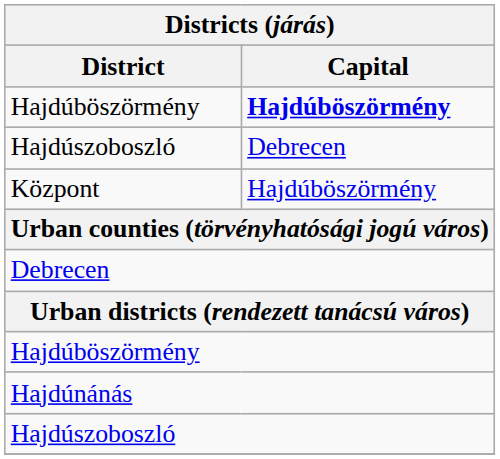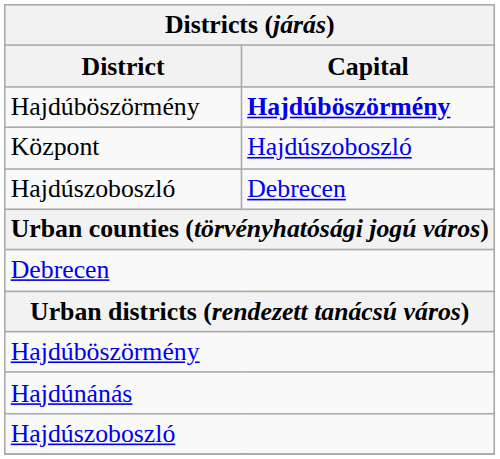(93, 147) Hajdúszoboszló -> (55, 147) Központ
(297, 147) Debrecen -> (329, 147) Hajdúszoboszló
(55, 188) Központ -> (93, 188) Hajdúszoboszló
(342, 188) Hajdúböszörmény -> (297, 188) Debrecen
